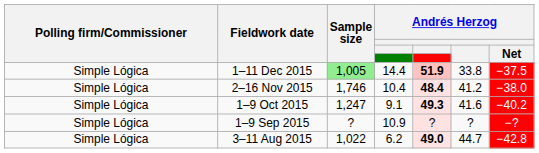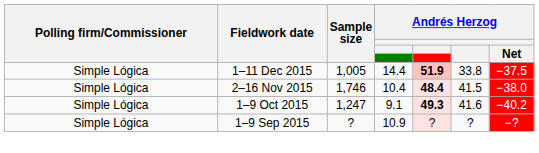(351, 71) lightgreen background -> (351, 71) no background
(470, 88) 41.2 -> (470, 88) 41.5
- row: (272, 140)
